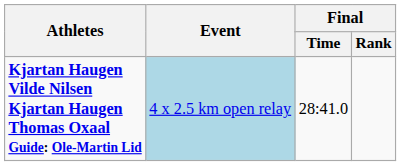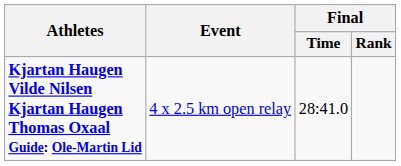(220, 108) lightblue background -> (220, 108) no background
